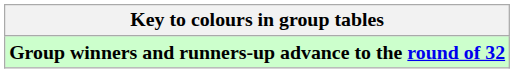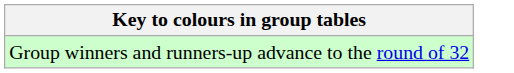(257, 51) bold -> (239, 51) normal
